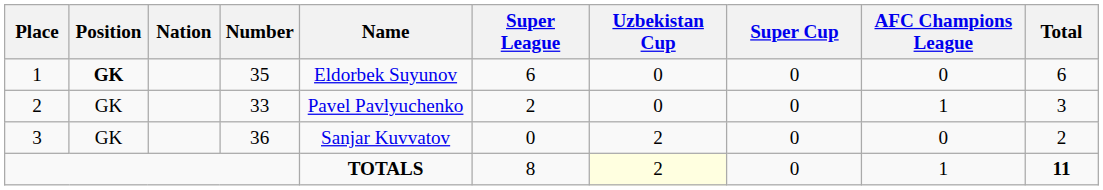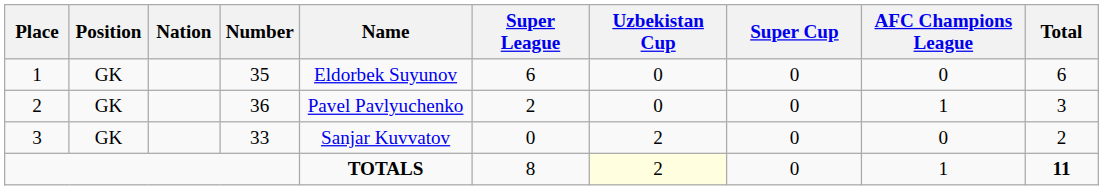(109, 74) bold -> (109, 74) normal
(260, 106) 33 -> (260, 106) 36
(260, 137) 36 -> (260, 137) 33
